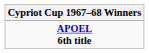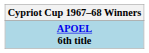(74, 34) no background -> (74, 34) lightblue background
